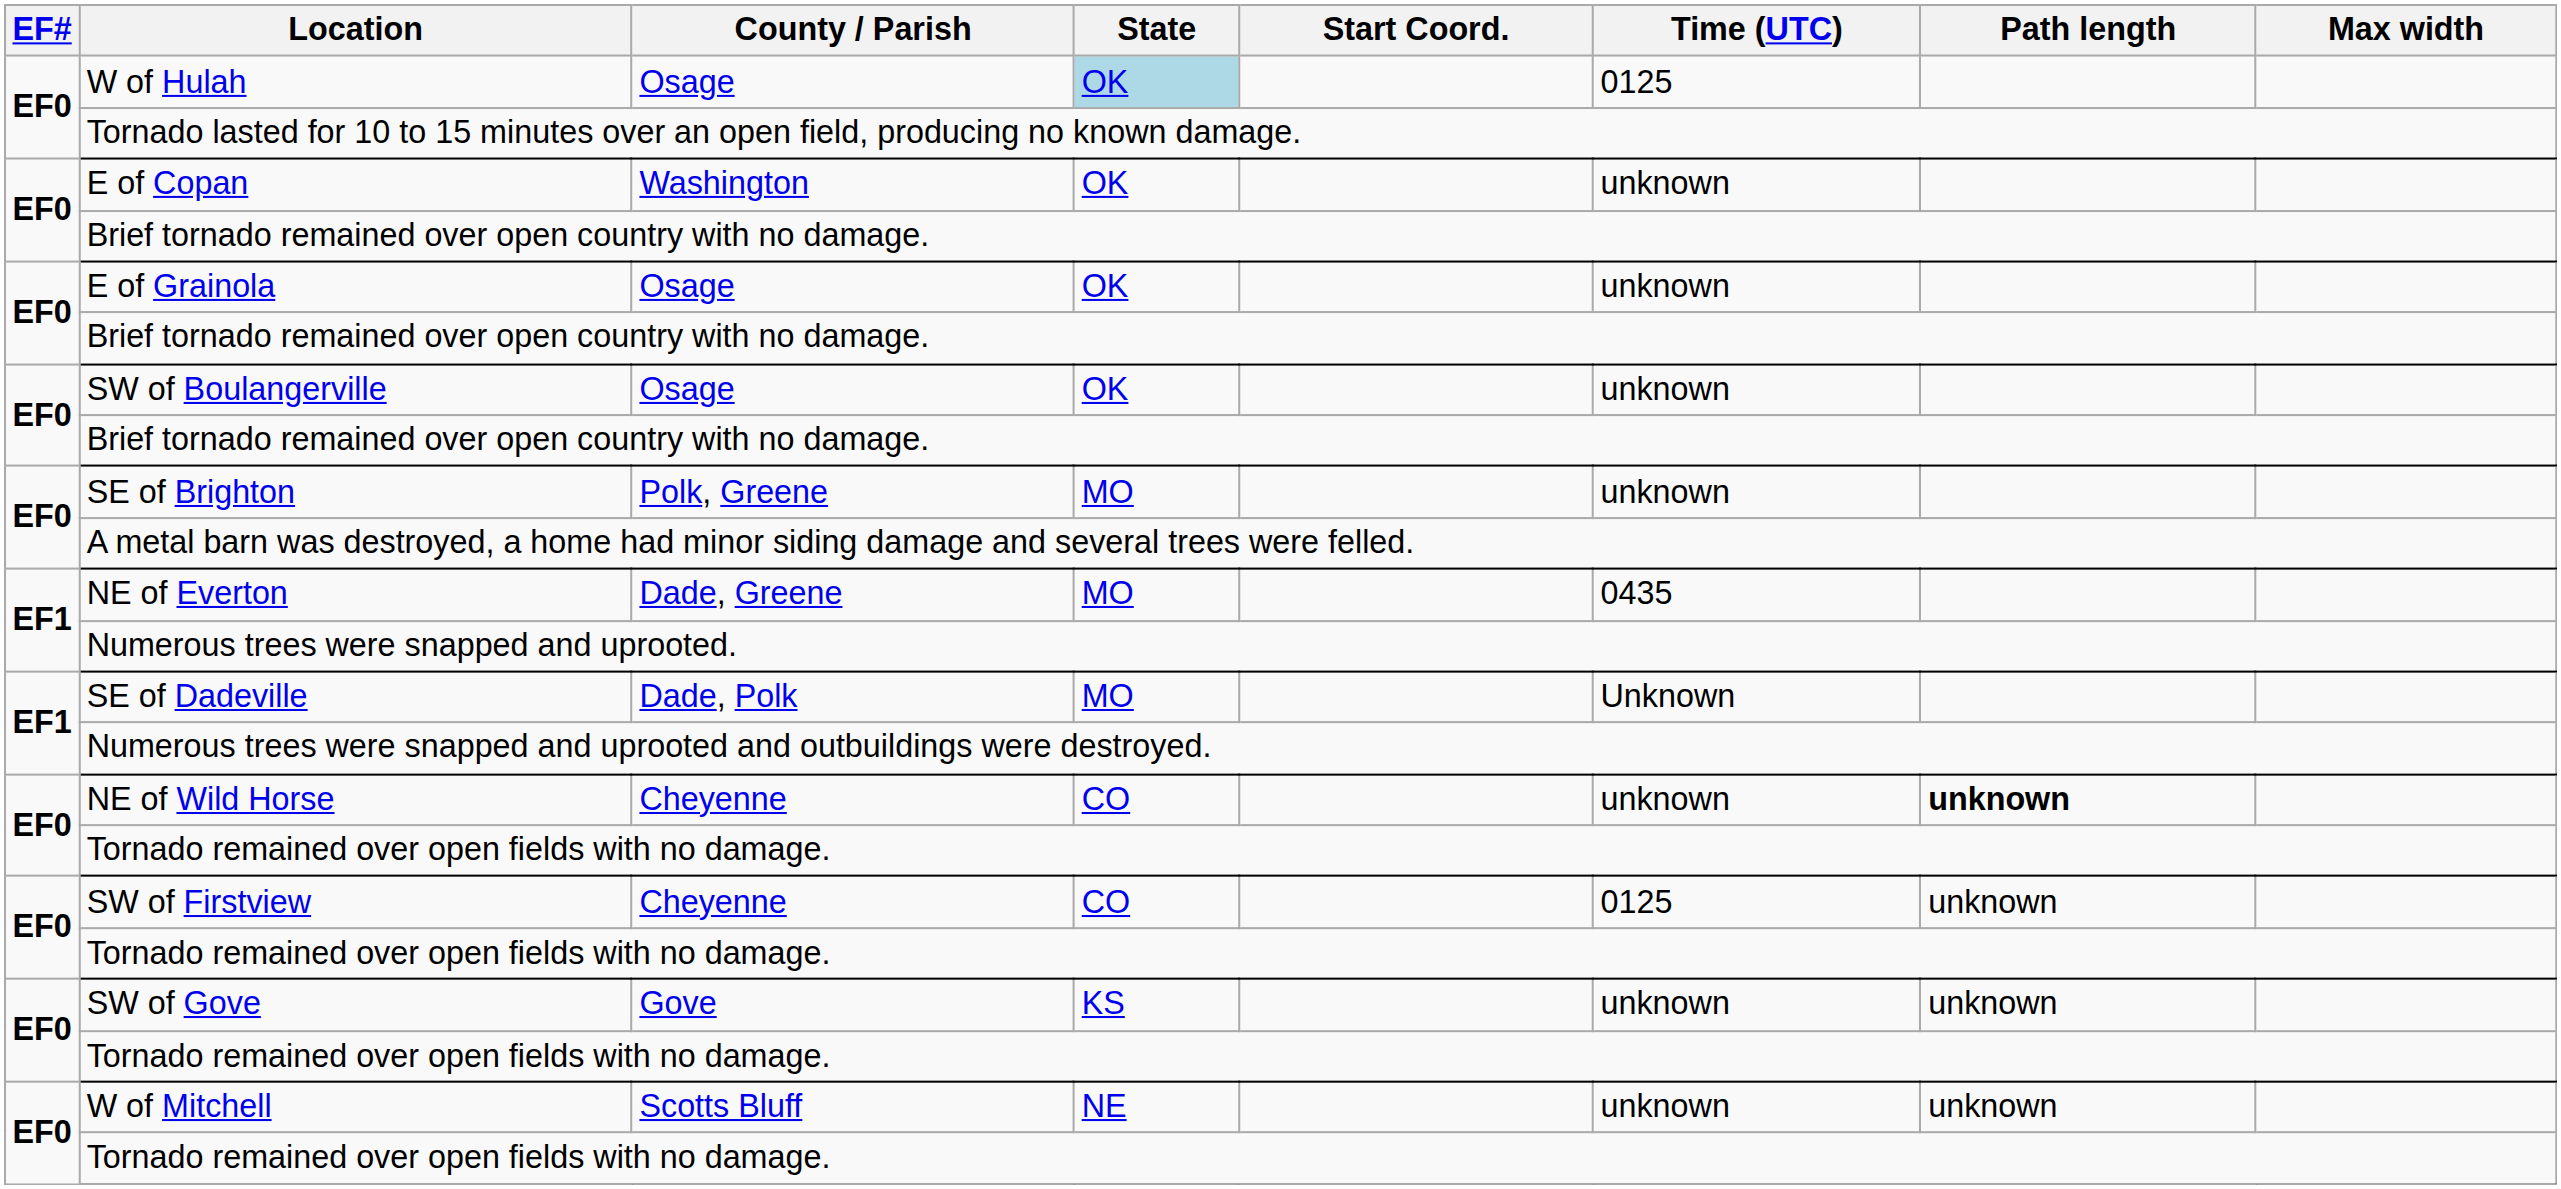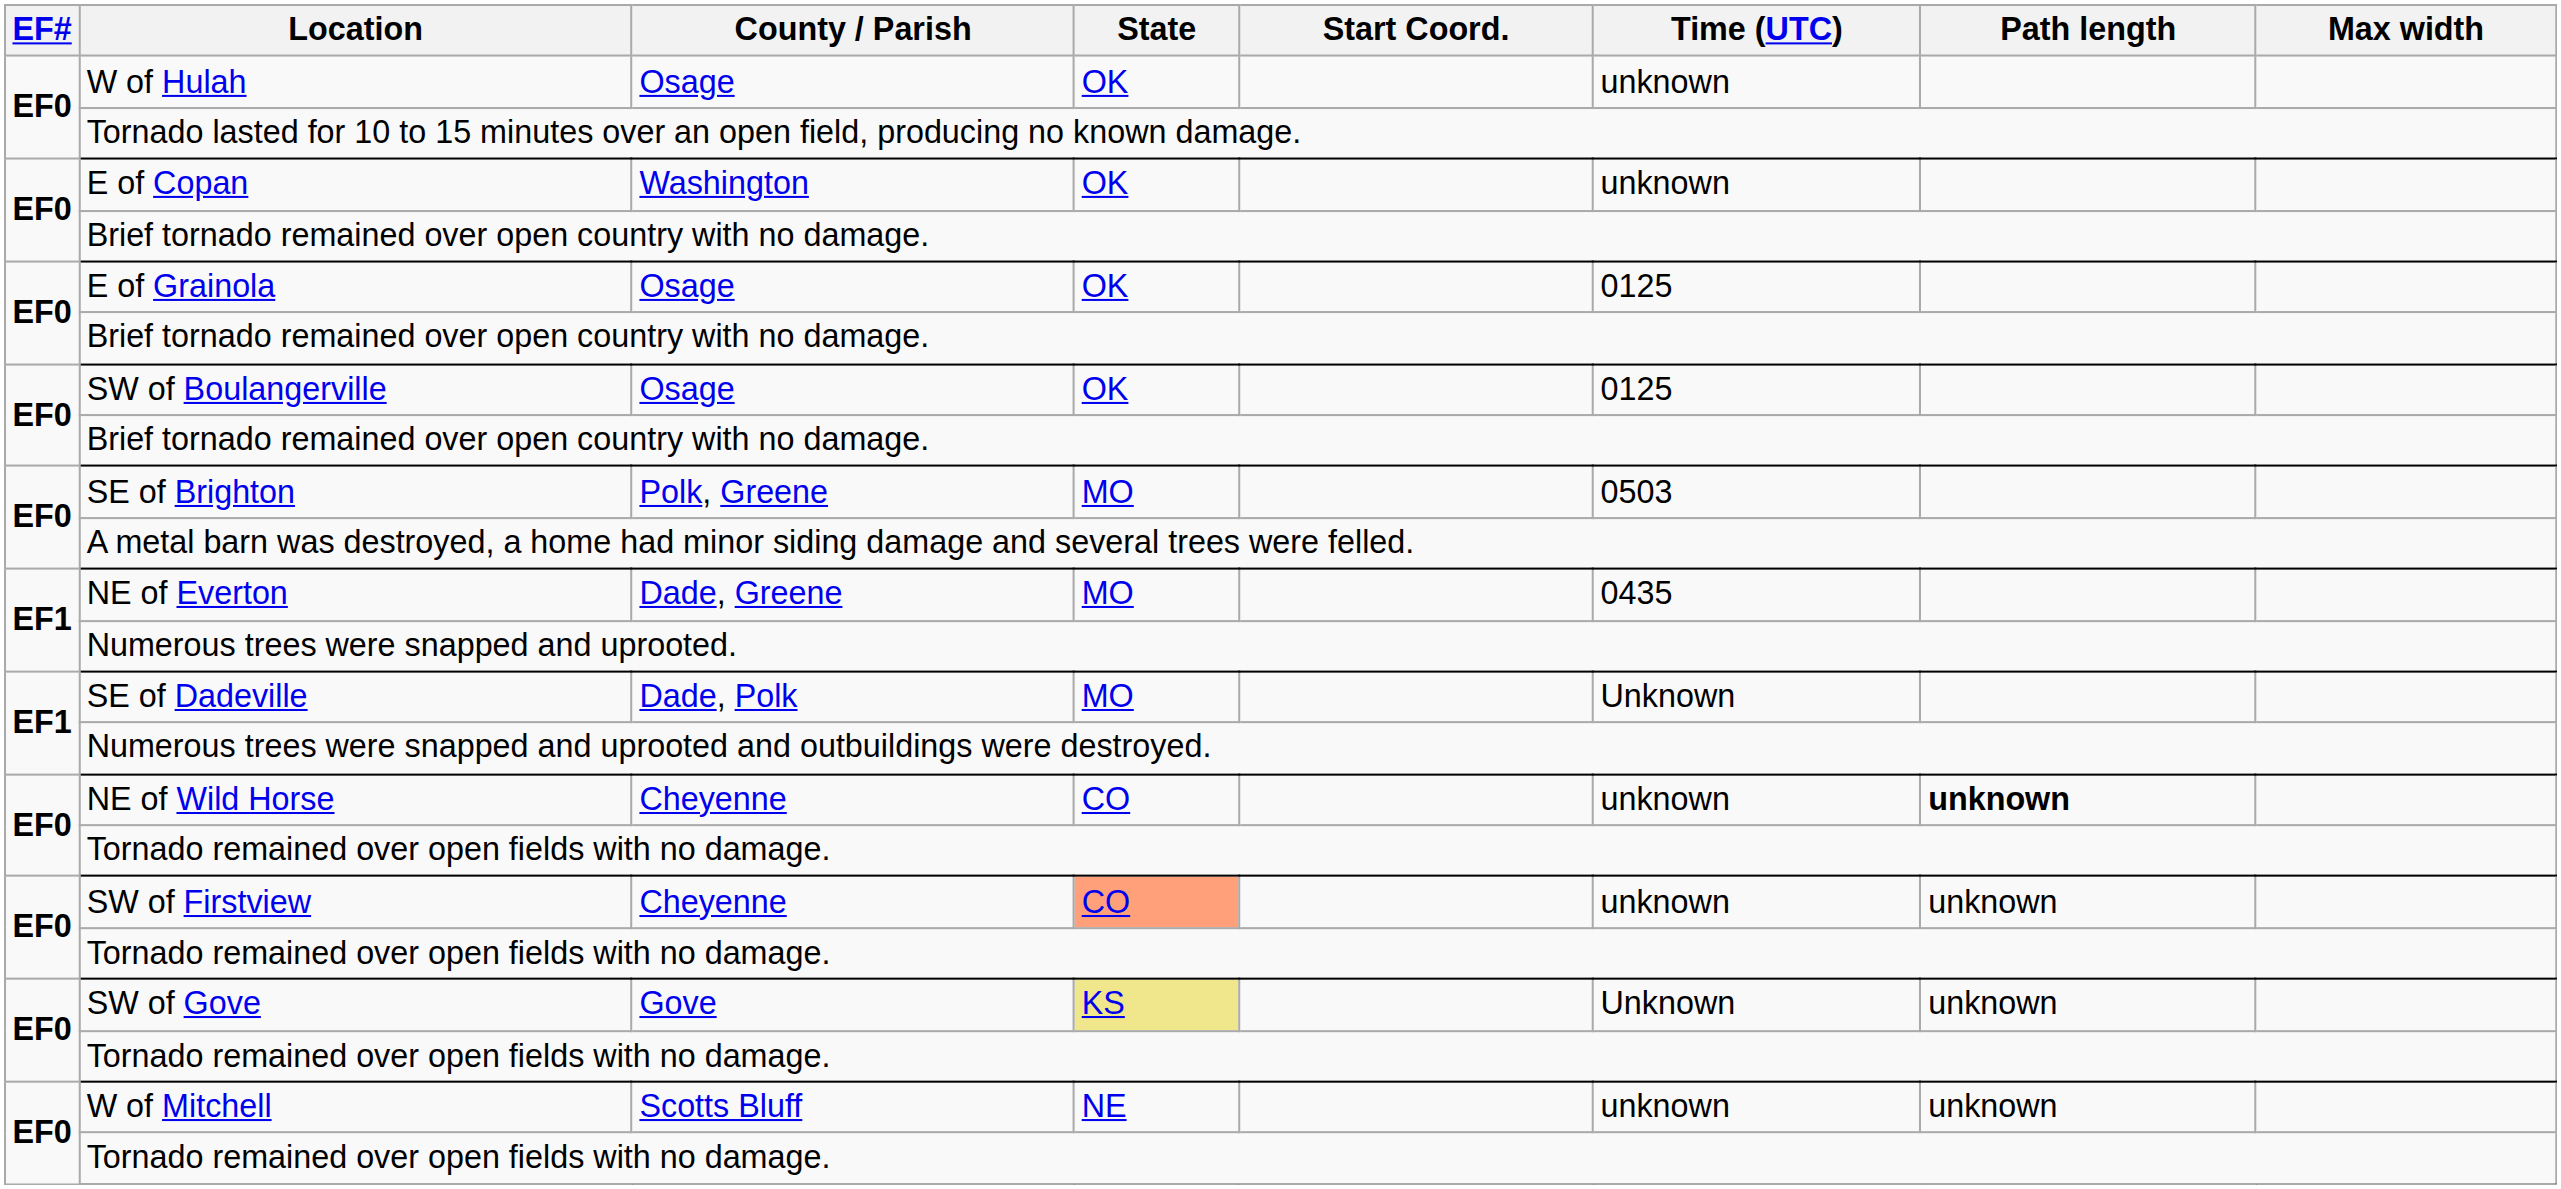(1105, 81) lightblue background -> (1105, 81) no background
(1636, 81) 0125 -> (1665, 81) unknown
(1665, 286) unknown -> (1636, 286) 0125
(1665, 388) unknown -> (1636, 388) 0125
(1665, 491) unknown -> (1636, 491) 0503
(1106, 901) no background -> (1106, 901) lightsalmon background
(1636, 901) 0125 -> (1665, 901) unknown
(1103, 1004) no background -> (1103, 1004) khaki background
(1665, 1004) unknown -> (1668, 1004) Unknown
